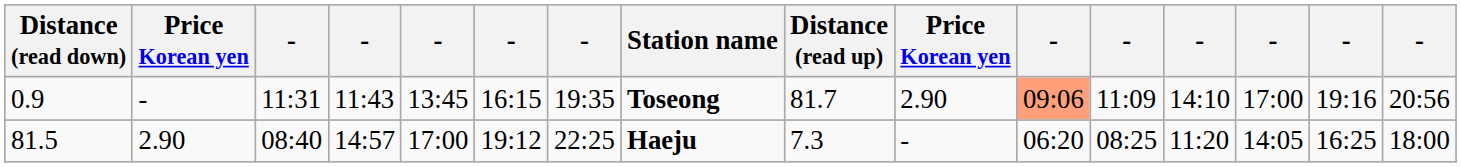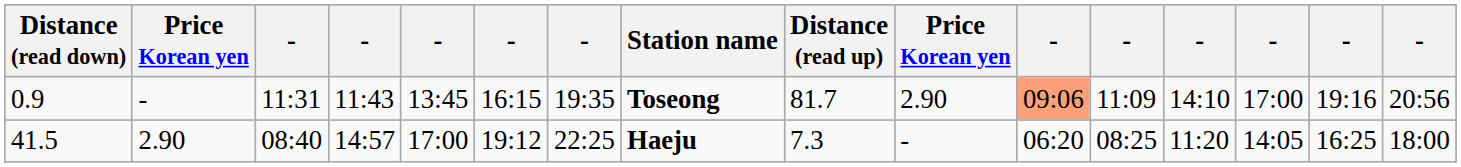(34, 140) 81.5 -> (34, 140) 41.5
